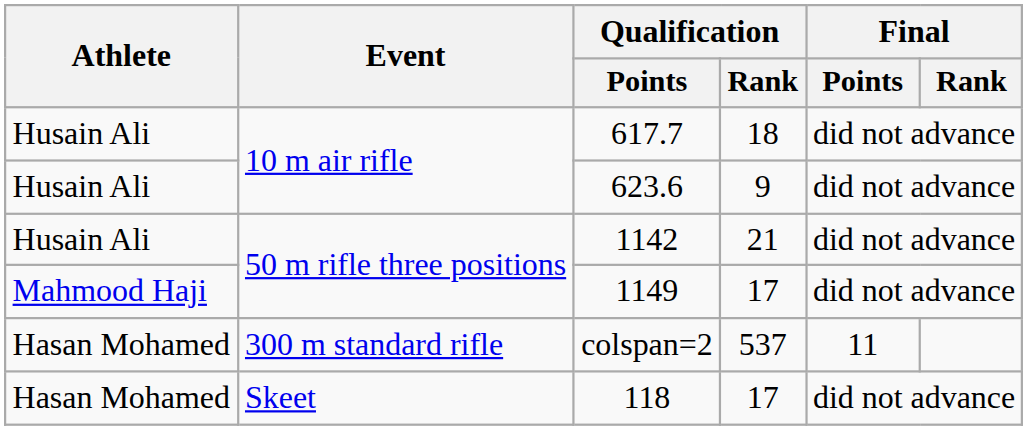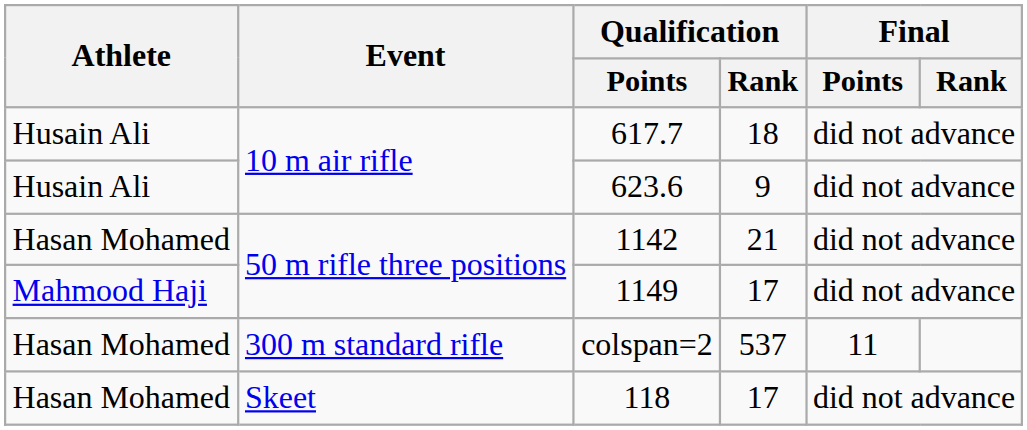(81, 239) Husain Ali -> (121, 239) Hasan Mohamed
